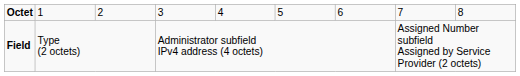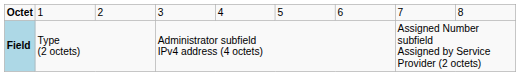(19, 46) no background -> (19, 46) lightblue background
